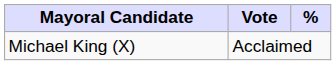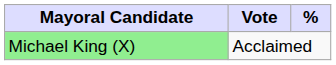(72, 45) no background -> (72, 45) lightgreen background
